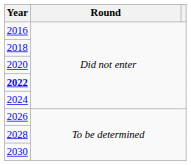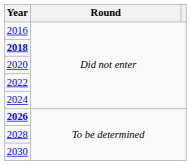(17, 48) normal -> (17, 48) bold
(17, 82) bold -> (17, 82) normal
(17, 117) normal -> (17, 117) bold
